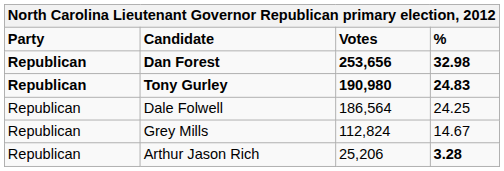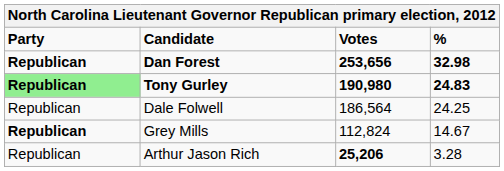(47, 85) no background -> (47, 85) lightgreen background
(44, 131) normal -> (47, 131) bold
(361, 154) normal -> (361, 154) bold
(448, 154) bold -> (448, 154) normal
